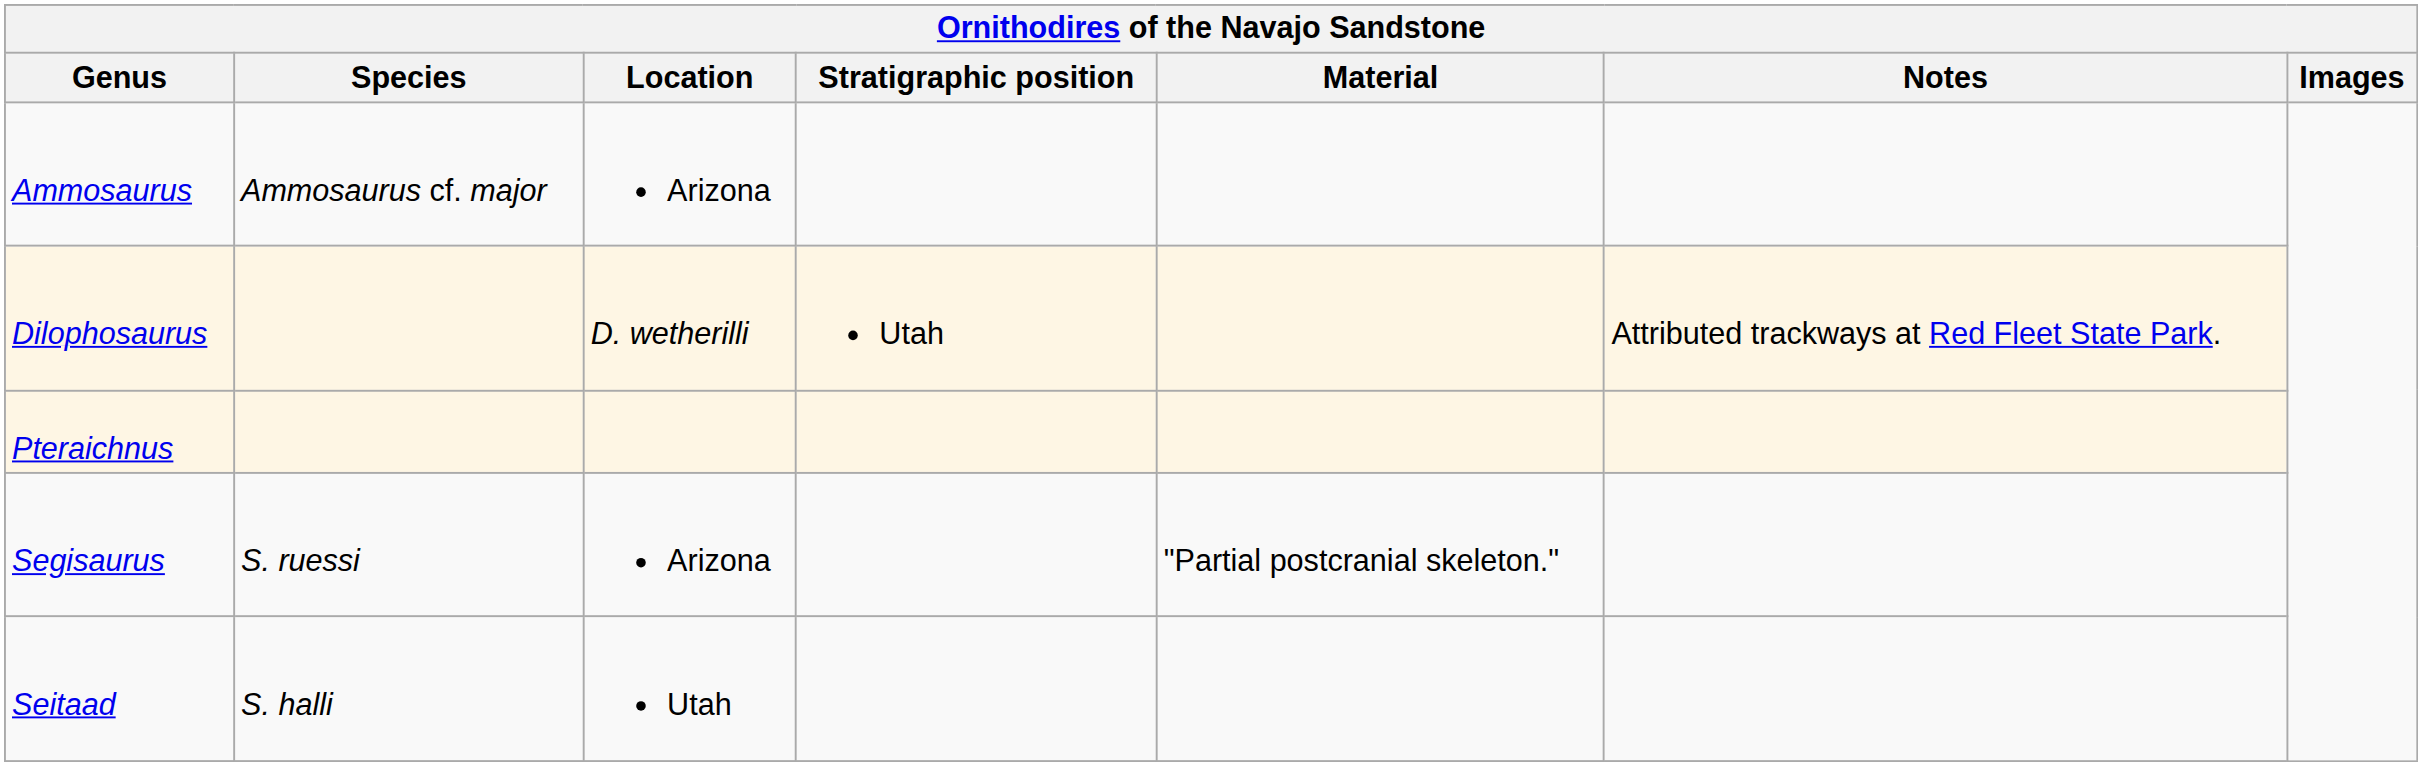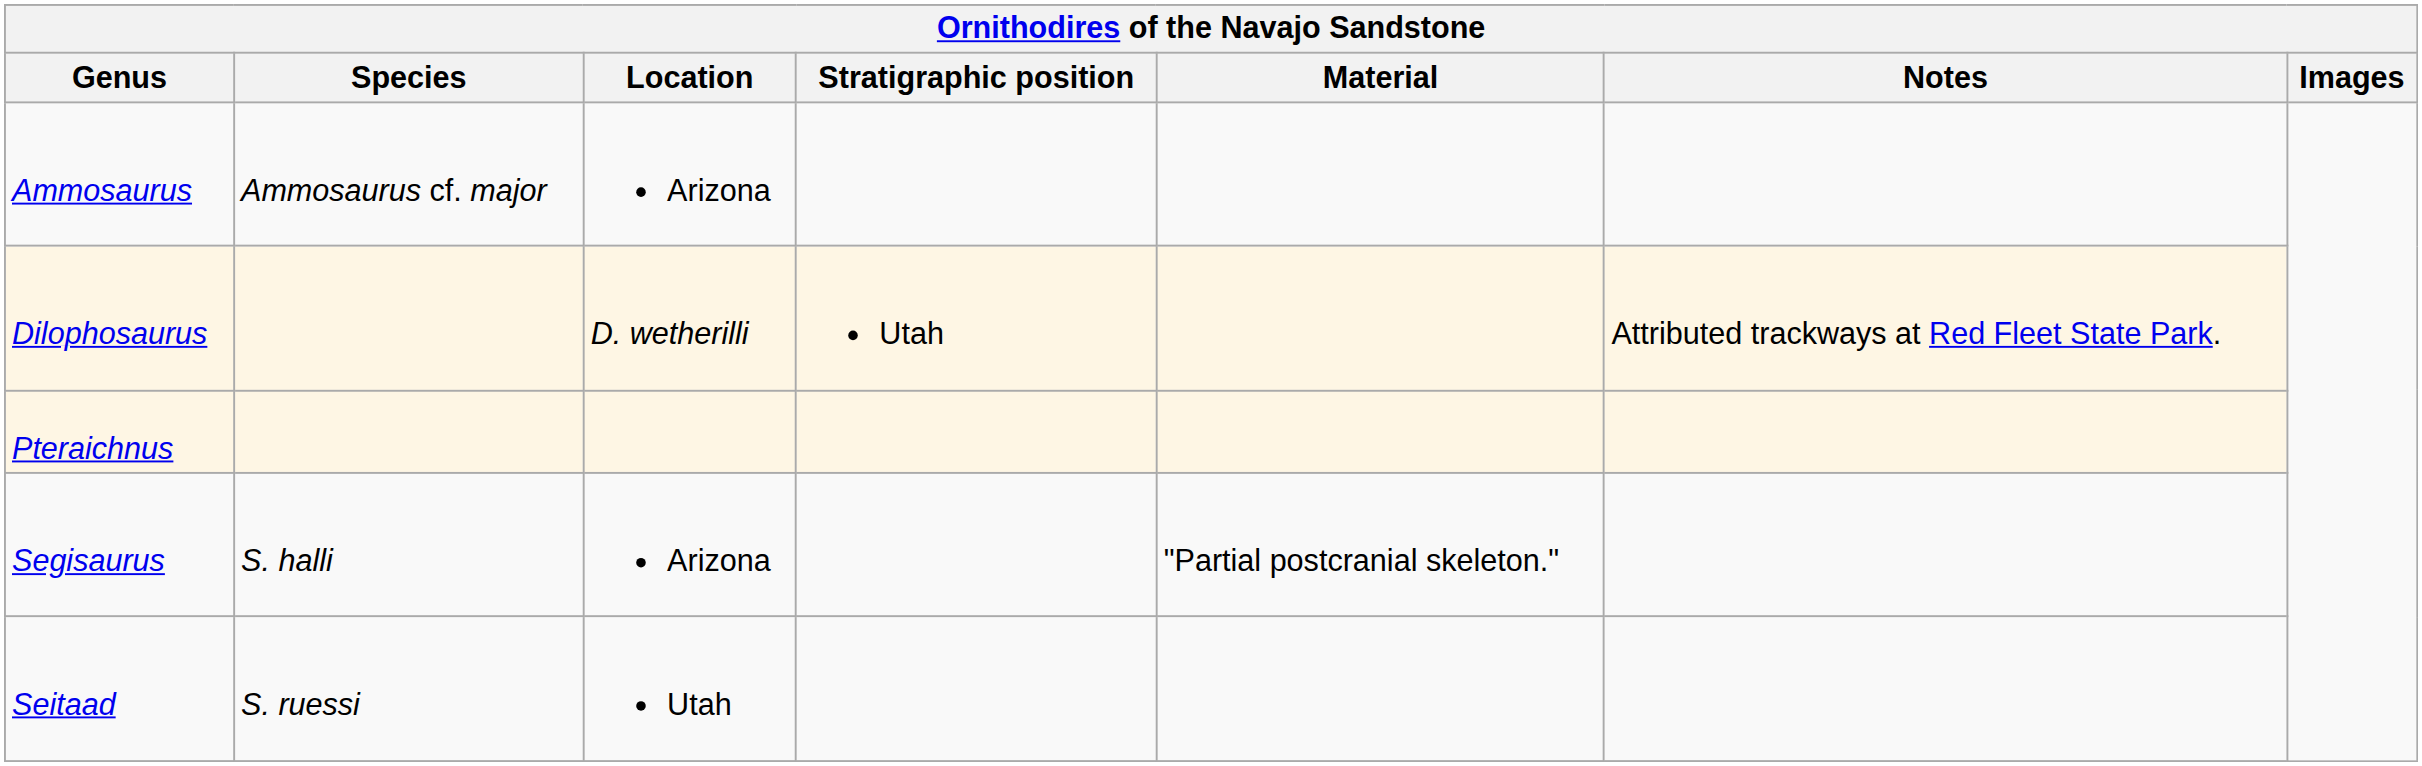(300, 561) S. ruessi -> (287, 561) S. halli
(287, 705) S. halli -> (300, 705) S. ruessi
